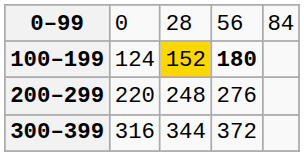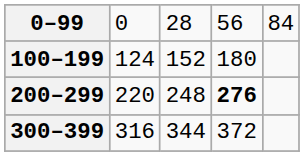(186, 60) gold background -> (186, 60) no background
(237, 60) bold -> (237, 60) normal
(237, 96) normal -> (237, 96) bold
